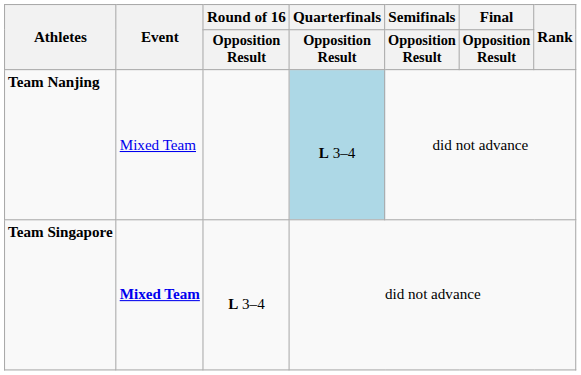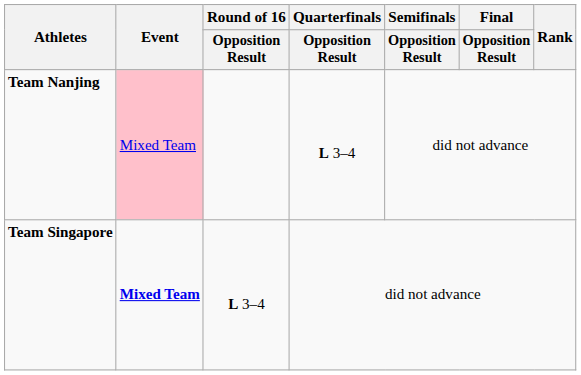(158, 145) no background -> (158, 145) pink background
(337, 154) lightblue background -> (337, 154) no background
